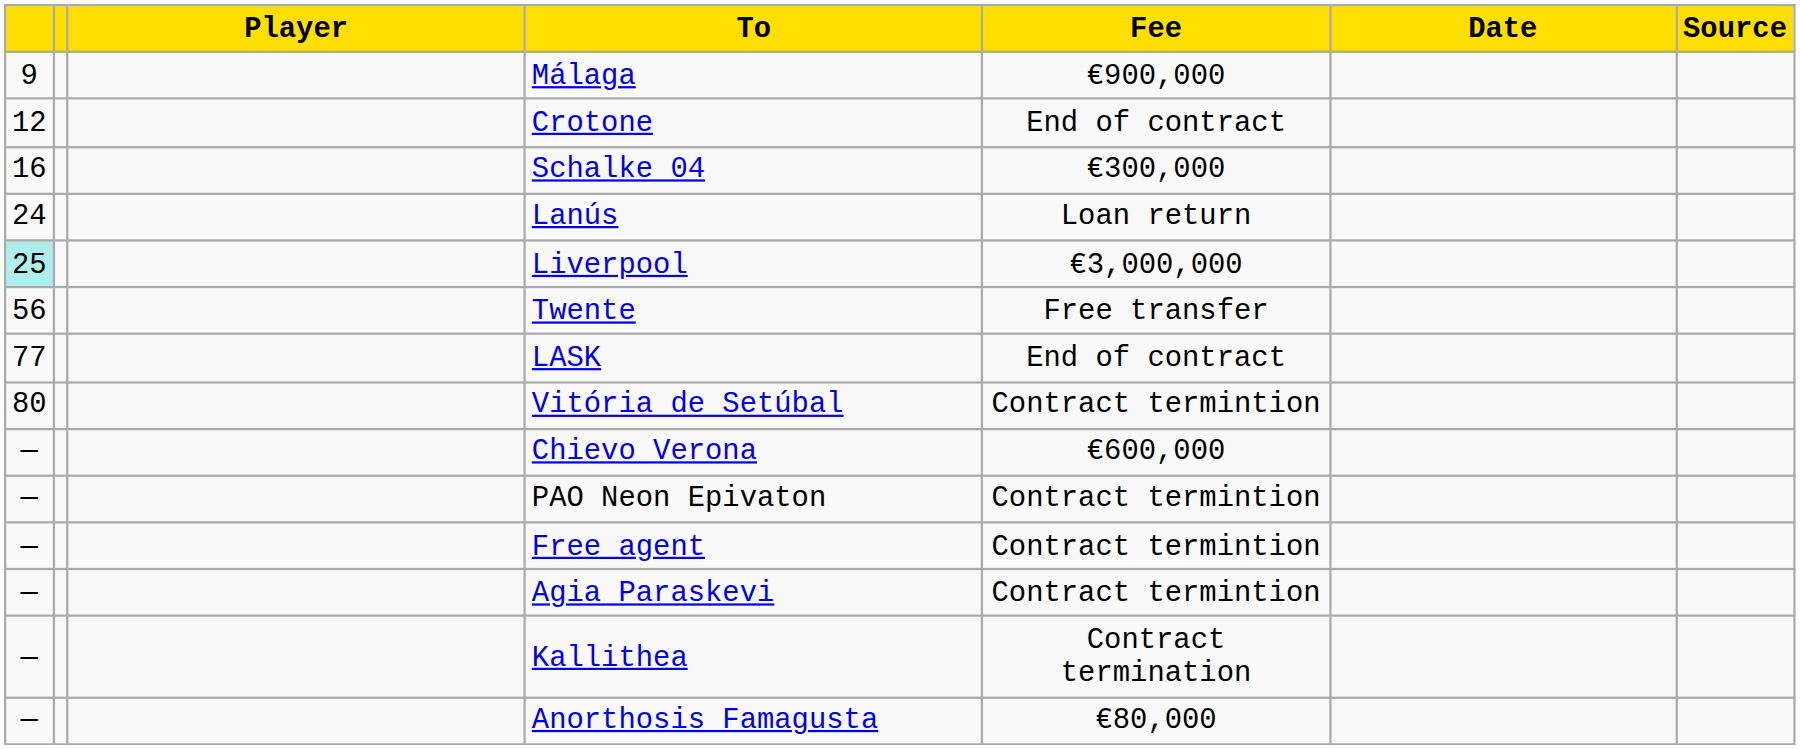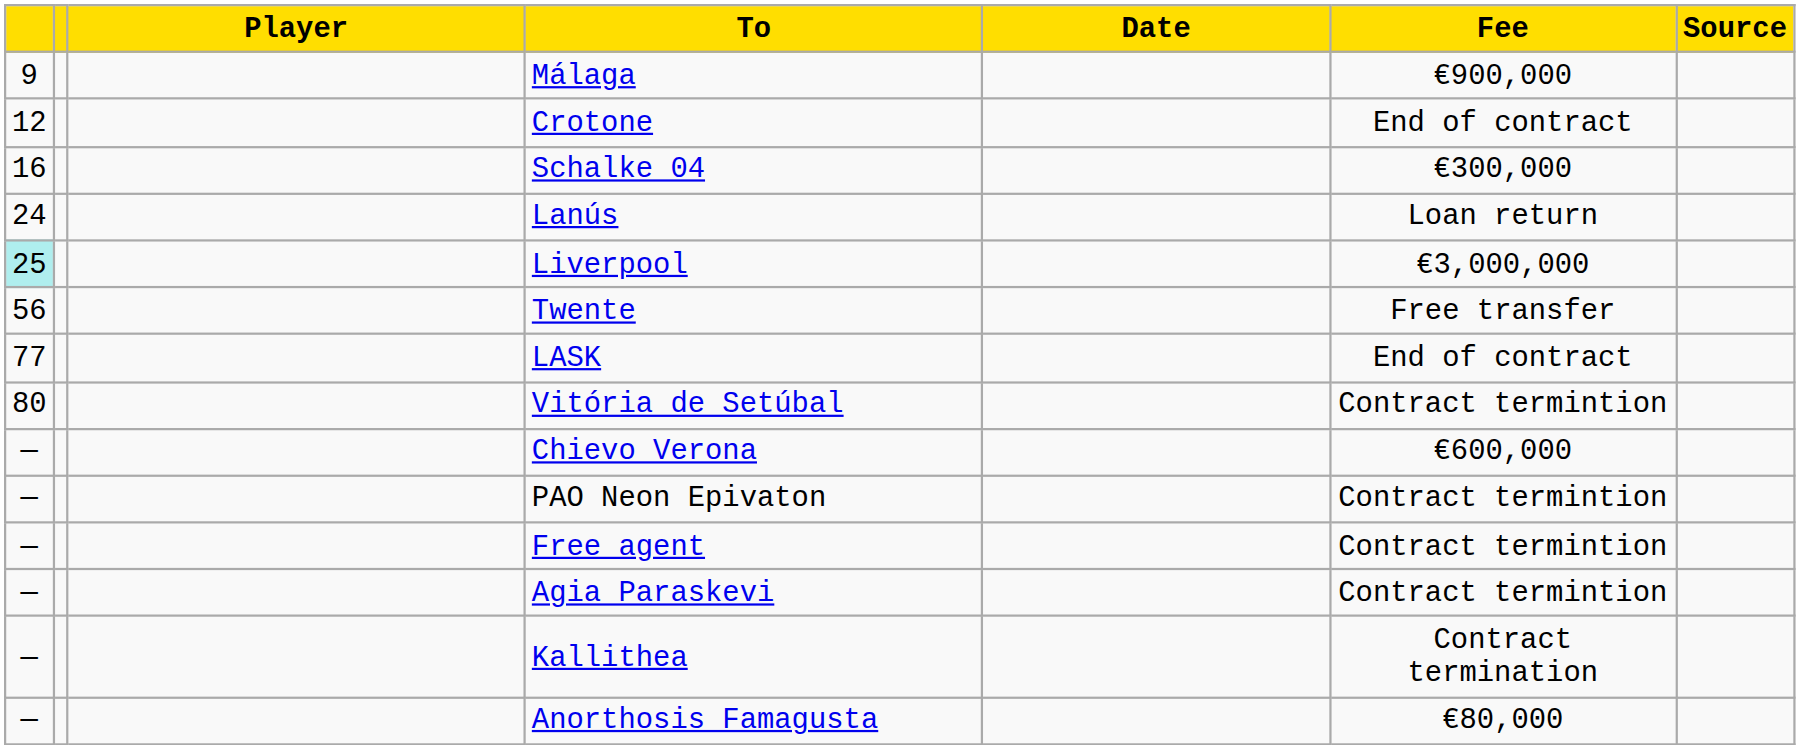columns swapped: (1156, 29) <-> (1503, 29)
